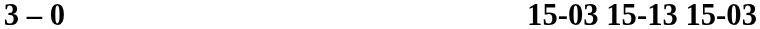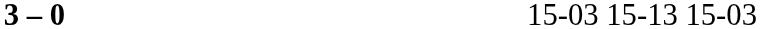(642, 15) bold -> (642, 15) normal
